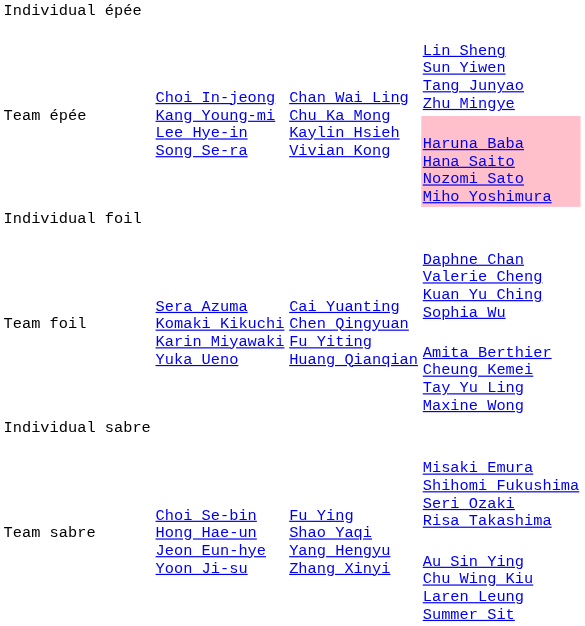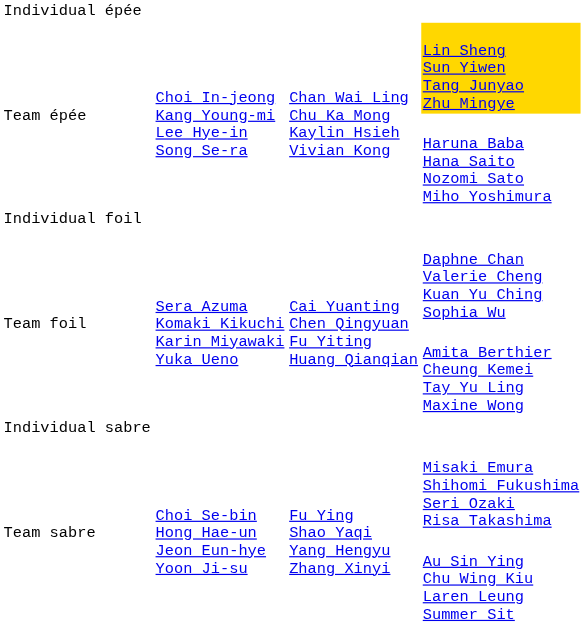(473, 77) no background -> (473, 77) gold background
(487, 170) pink background -> (487, 170) no background
